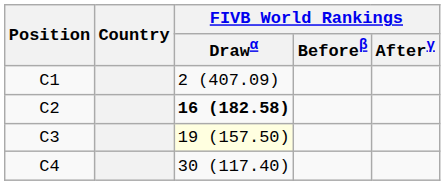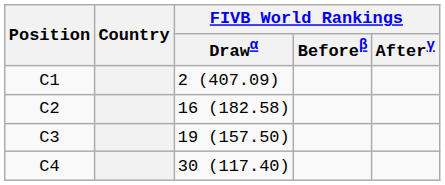(234, 108) bold -> (234, 108) normal
(234, 137) lightyellow background -> (234, 137) no background
